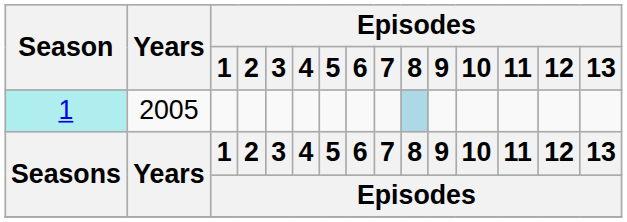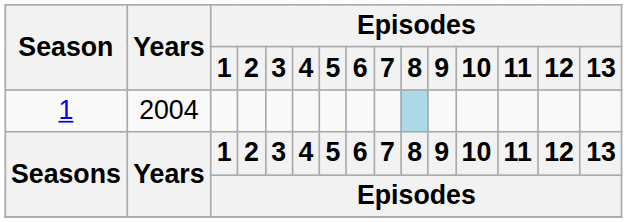(66, 110) paleturquoise background -> (66, 110) no background
(169, 110) 2005 -> (169, 110) 2004
